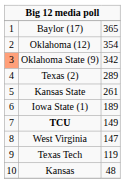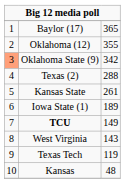(111, 44) 354 -> (111, 44) 355
(111, 76) 289 -> (111, 76) 288
(111, 139) 147 -> (111, 139) 143
